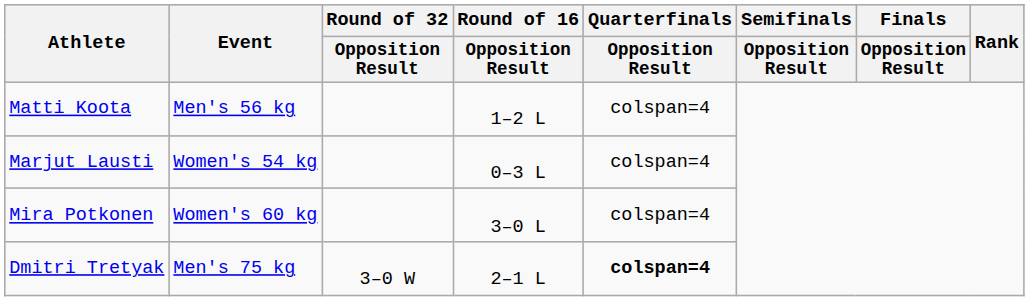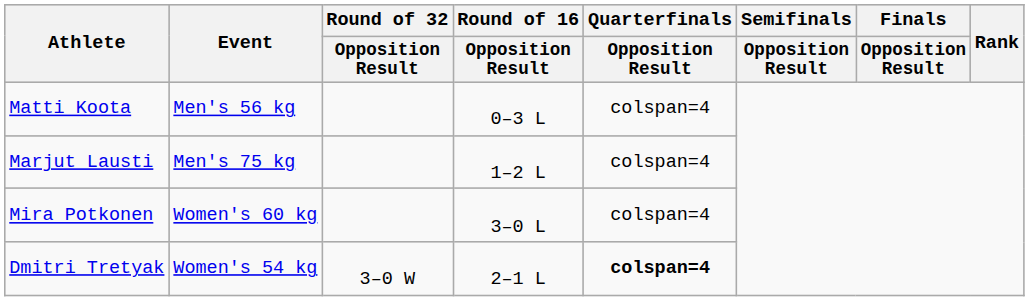(518, 120) 1–2 L -> (518, 120) 0–3 L
(245, 162) Women's 54 kg -> (234, 162) Men's 75 kg
(518, 173) 0–3 L -> (518, 173) 1–2 L
(234, 268) Men's 75 kg -> (245, 268) Women's 54 kg
